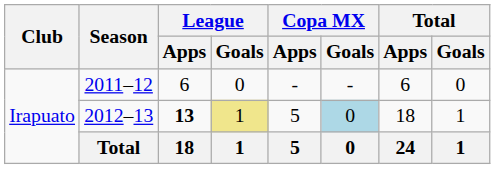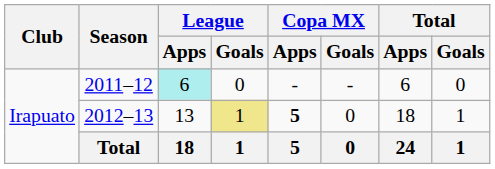(184, 83) no background -> (184, 83) paleturquoise background
(184, 115) bold -> (184, 115) normal
(295, 115) normal -> (295, 115) bold
(350, 115) lightblue background -> (350, 115) no background
